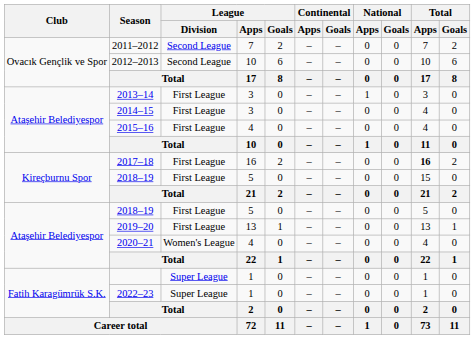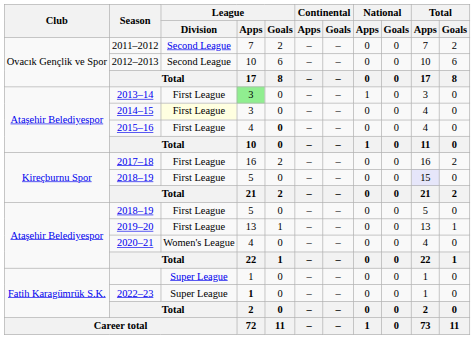(251, 95) no background -> (251, 95) lightgreen background
(199, 111) no background -> (199, 111) lightyellow background
(280, 128) normal -> (280, 128) bold
(425, 161) bold -> (425, 161) normal
(425, 177) no background -> (425, 177) lavender background
(251, 293) normal -> (251, 293) bold
